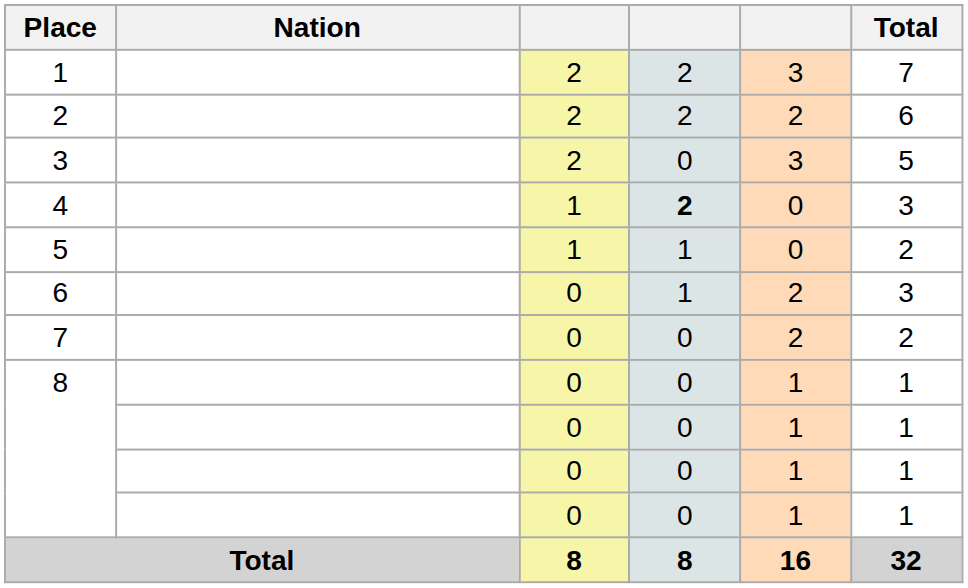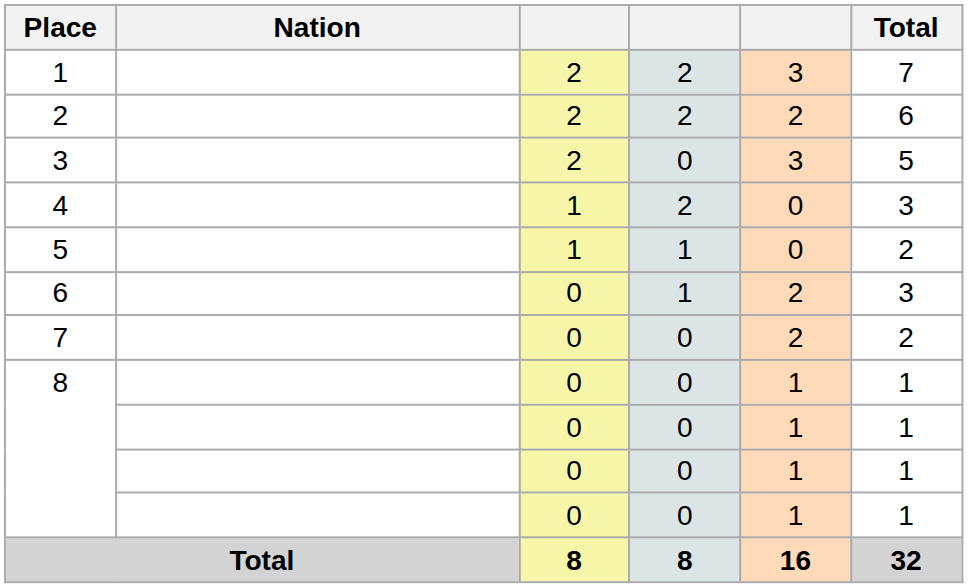(685, 205) bold -> (685, 205) normal
